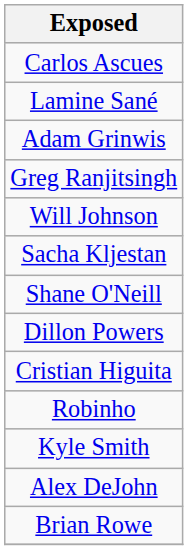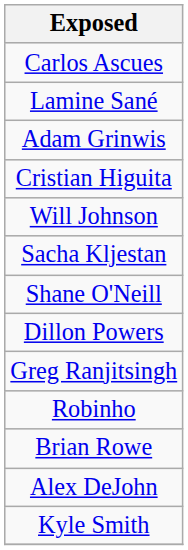(94, 178) Greg Ranjitsingh -> (94, 178) Cristian Higuita
(94, 370) Cristian Higuita -> (94, 370) Greg Ranjitsingh
(94, 448) Kyle Smith -> (94, 448) Brian Rowe
(94, 525) Brian Rowe -> (94, 525) Kyle Smith
